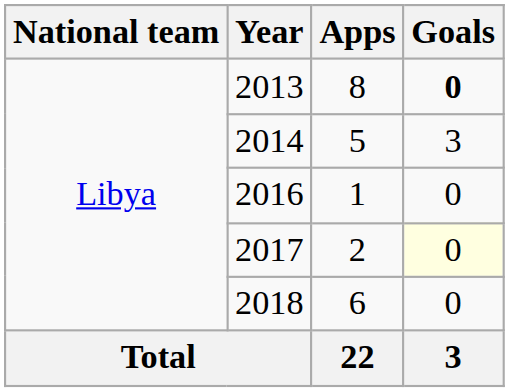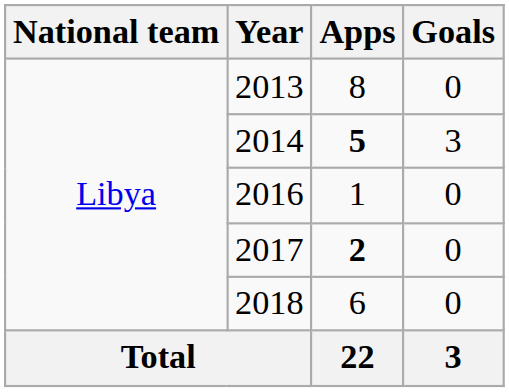(453, 85) bold -> (453, 85) normal
(357, 140) normal -> (357, 140) bold
(357, 248) normal -> (357, 248) bold
(453, 248) lightyellow background -> (453, 248) no background
